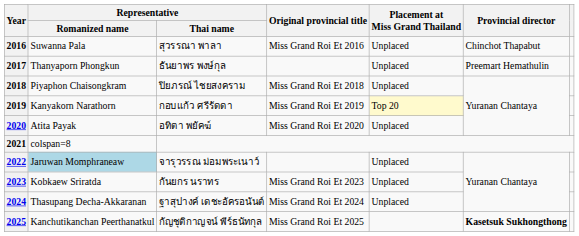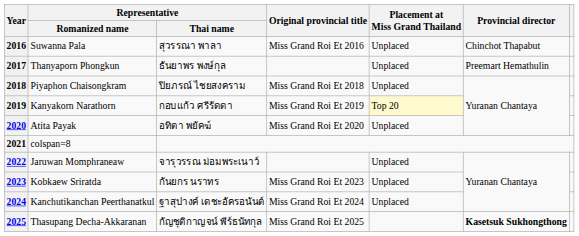(77, 162) lightblue background -> (77, 162) no background
(88, 201) Thasupang Decha-Akkaranan -> (92, 201) Kanchutikanchan Peerthanatkul
(92, 221) Kanchutikanchan Peerthanatkul -> (88, 221) Thasupang Decha-Akkaranan
